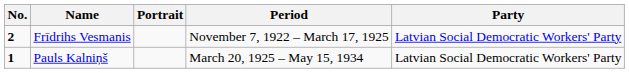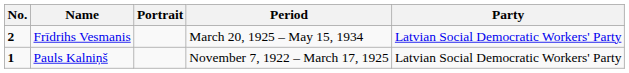(289, 36) November 7, 1922 – March 17, 1925 -> (276, 36) March 20, 1925 – May 15, 1934
(276, 57) March 20, 1925 – May 15, 1934 -> (289, 57) November 7, 1922 – March 17, 1925
